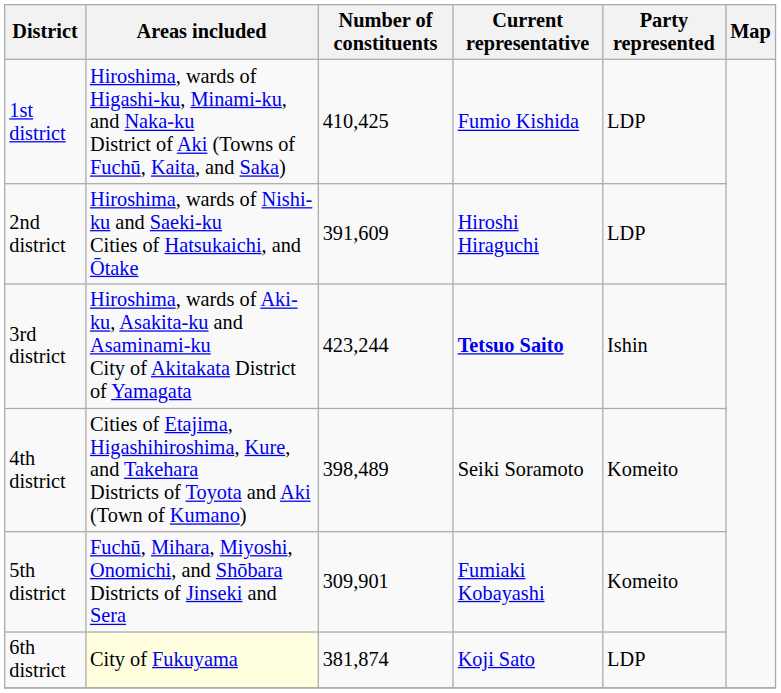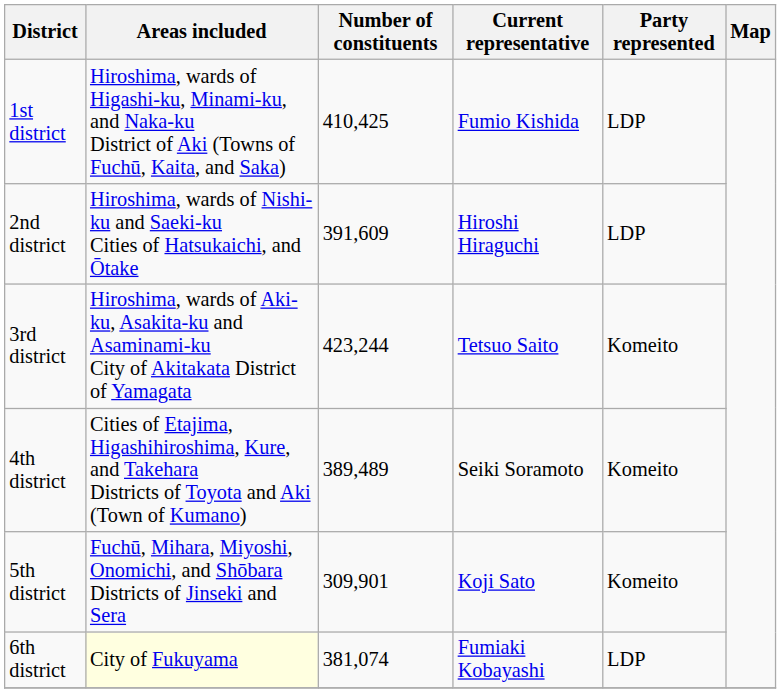(511, 345) bold -> (508, 345) normal
(627, 345) Ishin -> (643, 345) Komeito
(356, 469) 398,489 -> (356, 469) 389,489
(501, 581) Fumiaki Kobayashi -> (496, 581) Koji Sato
(356, 659) 381,874 -> (356, 659) 381,074
(496, 659) Koji Sato -> (501, 659) Fumiaki Kobayashi
